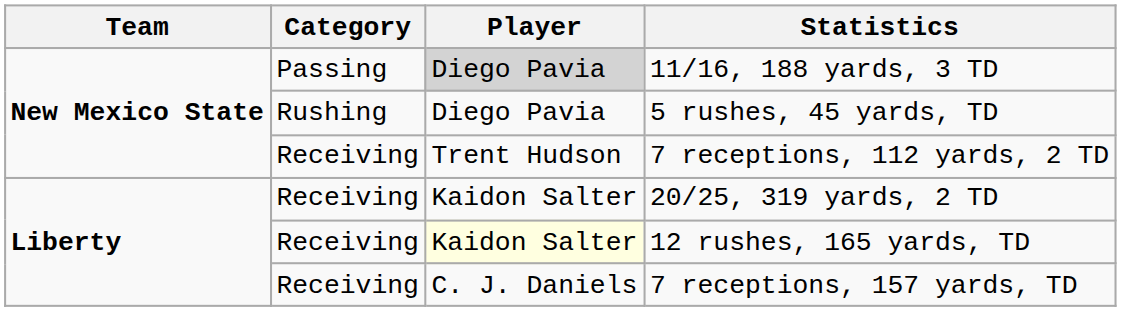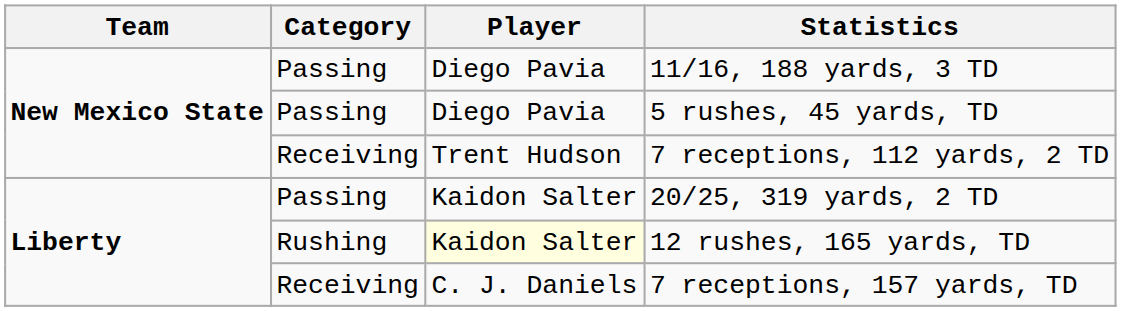(519, 70) lightgrey background -> (519, 70) no background
(332, 113) Rushing -> (332, 113) Passing
(348, 199) Receiving -> (332, 199) Passing
(348, 242) Receiving -> (332, 242) Rushing
